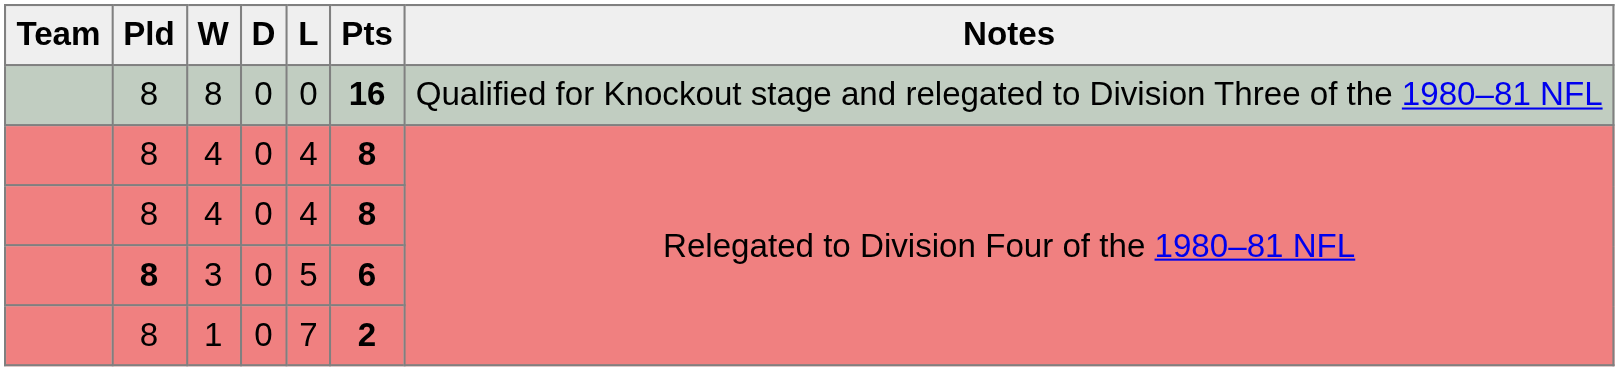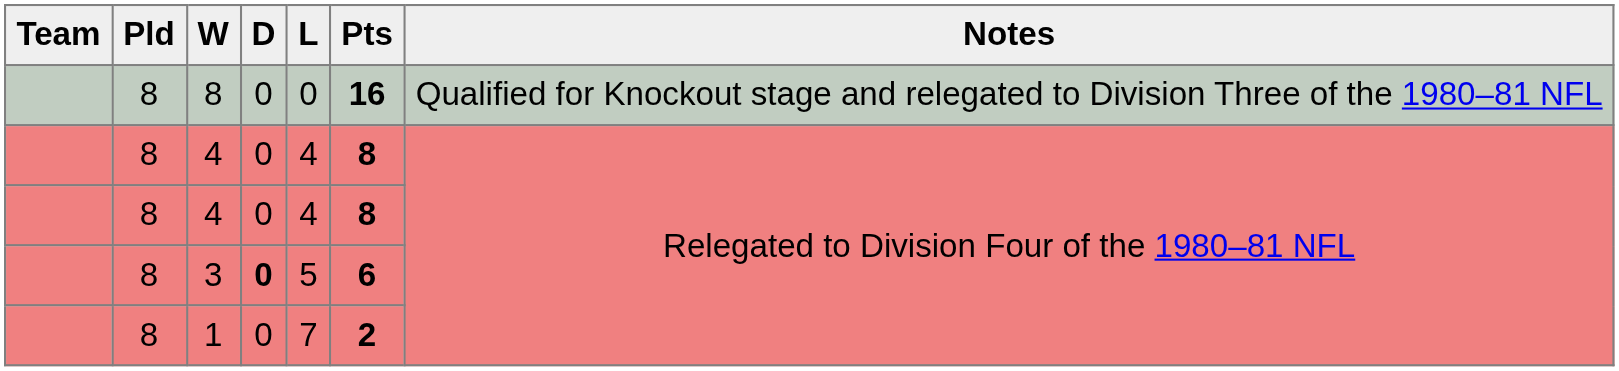(149, 274) bold -> (149, 274) normal
(264, 274) normal -> (264, 274) bold
